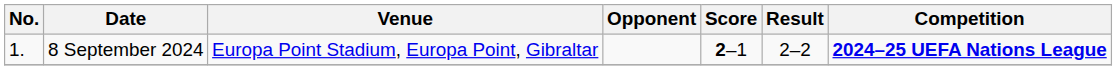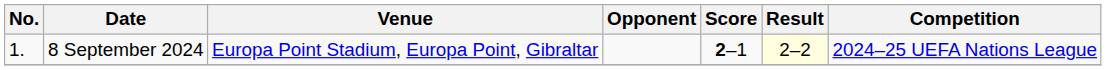(795, 49) no background -> (795, 49) lightyellow background
(970, 49) bold -> (965, 49) normal
